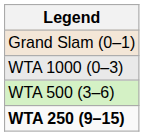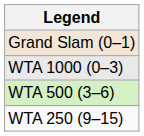(66, 119) bold -> (66, 119) normal
